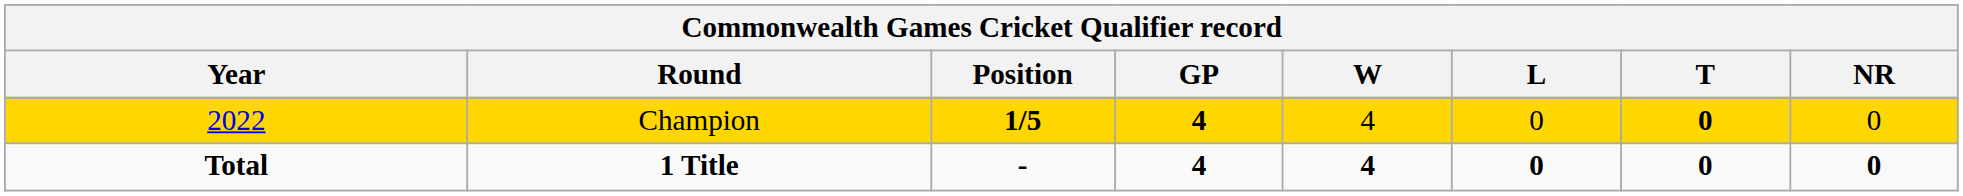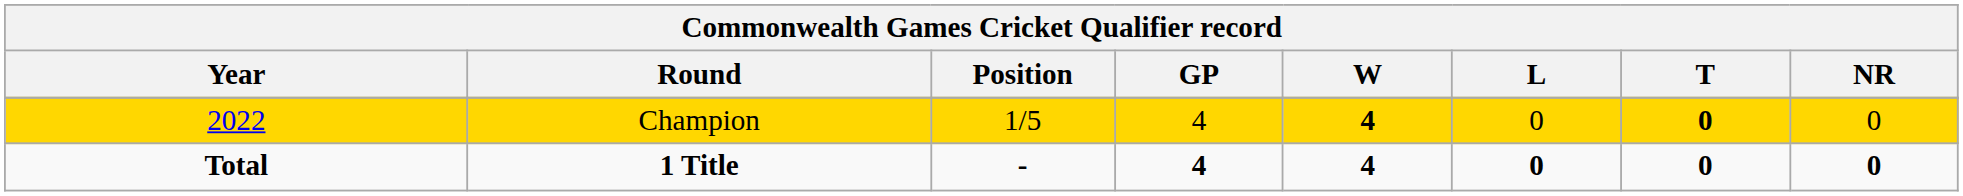(1023, 119) bold -> (1023, 119) normal
(1199, 119) bold -> (1199, 119) normal
(1368, 119) normal -> (1368, 119) bold
